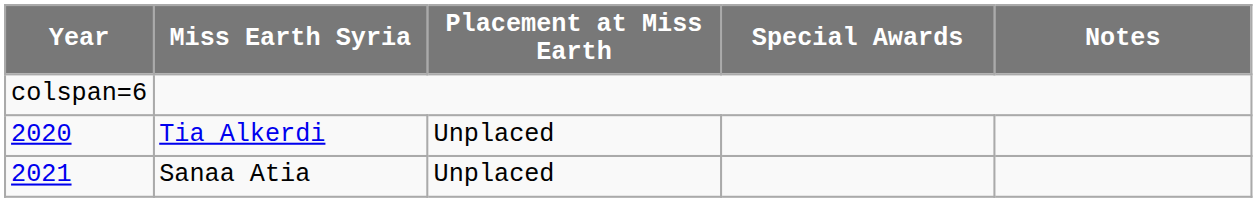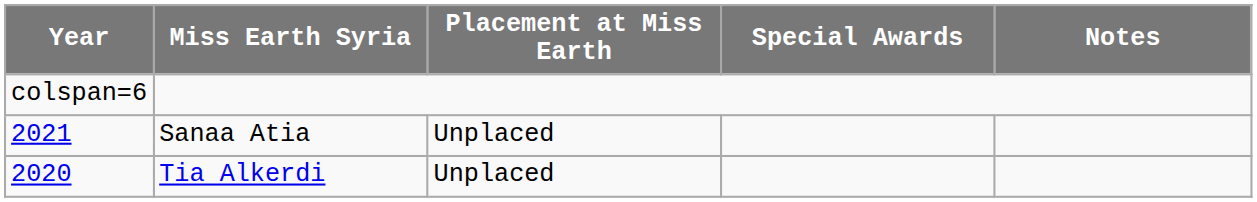rows swapped: (235, 176) <-> (242, 136)
